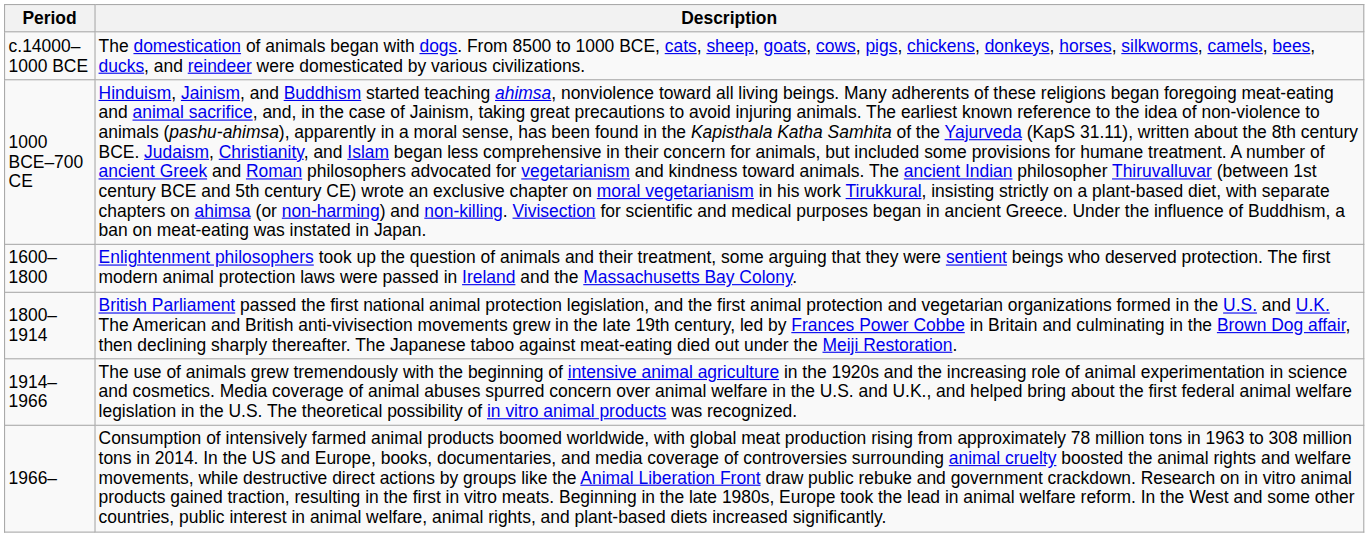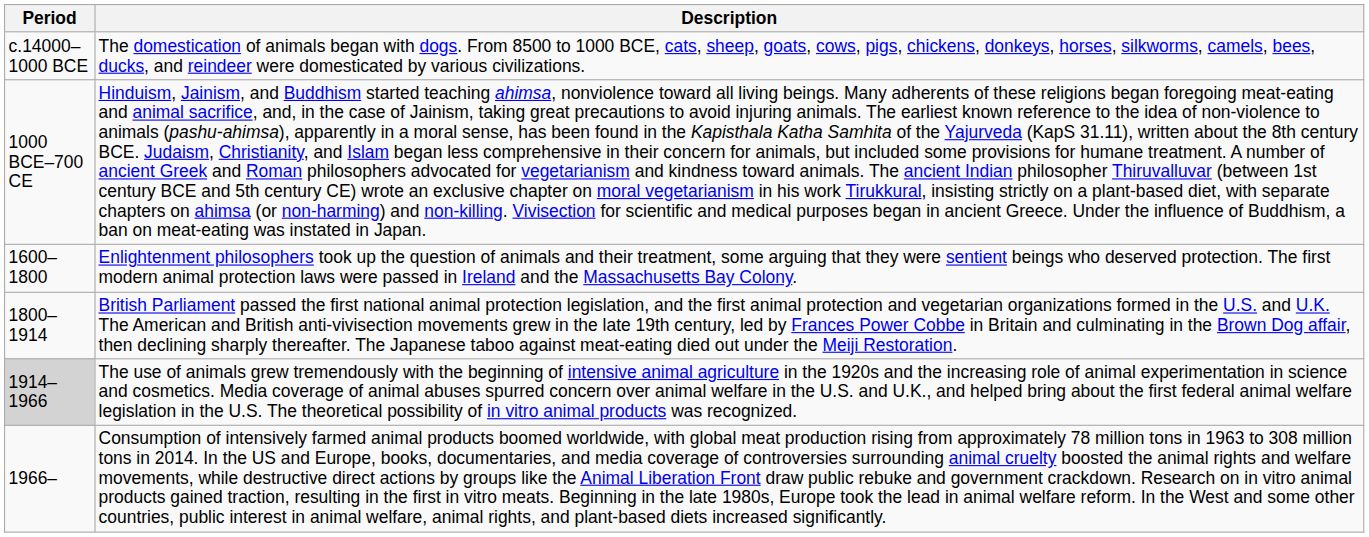(33, 392) no background -> (33, 392) lightgrey background
